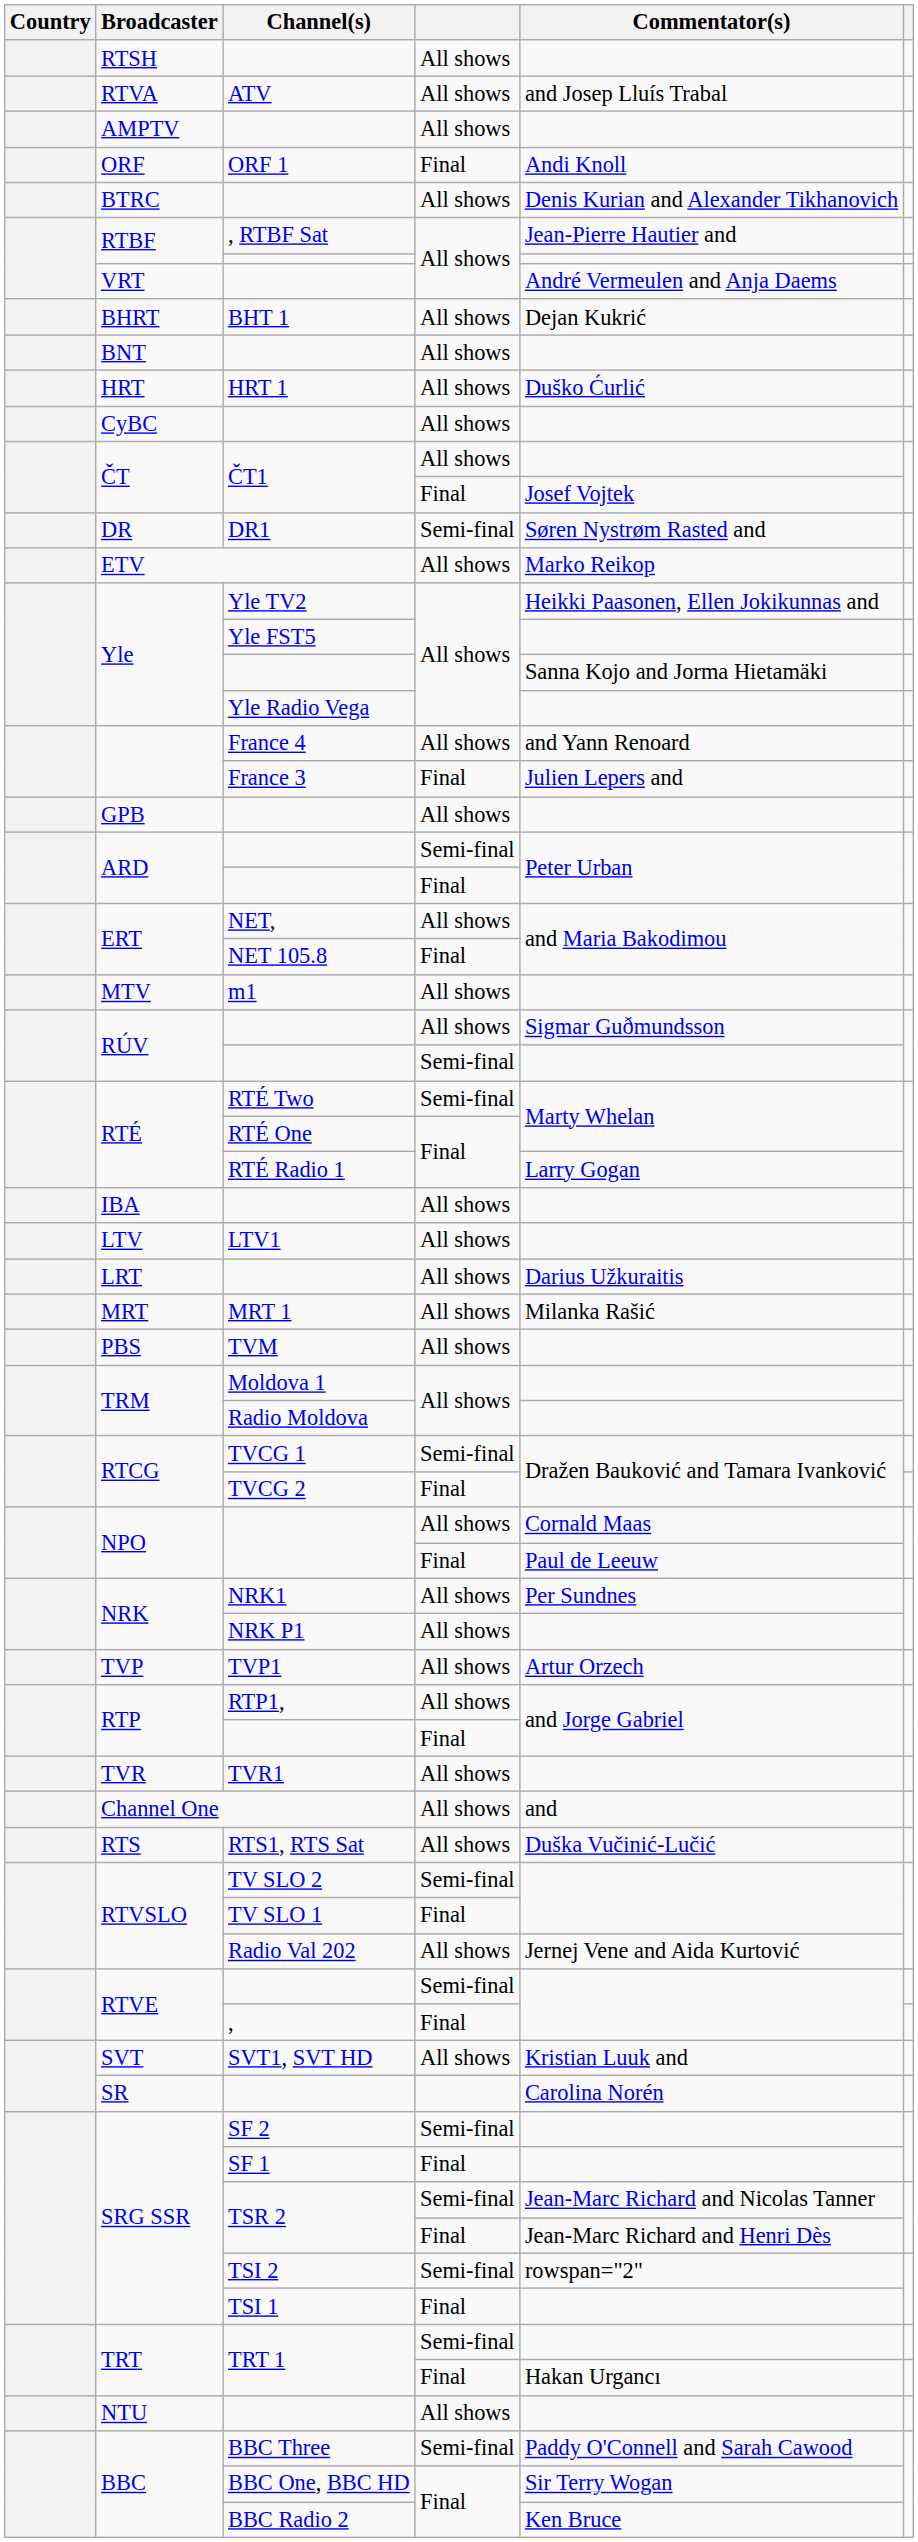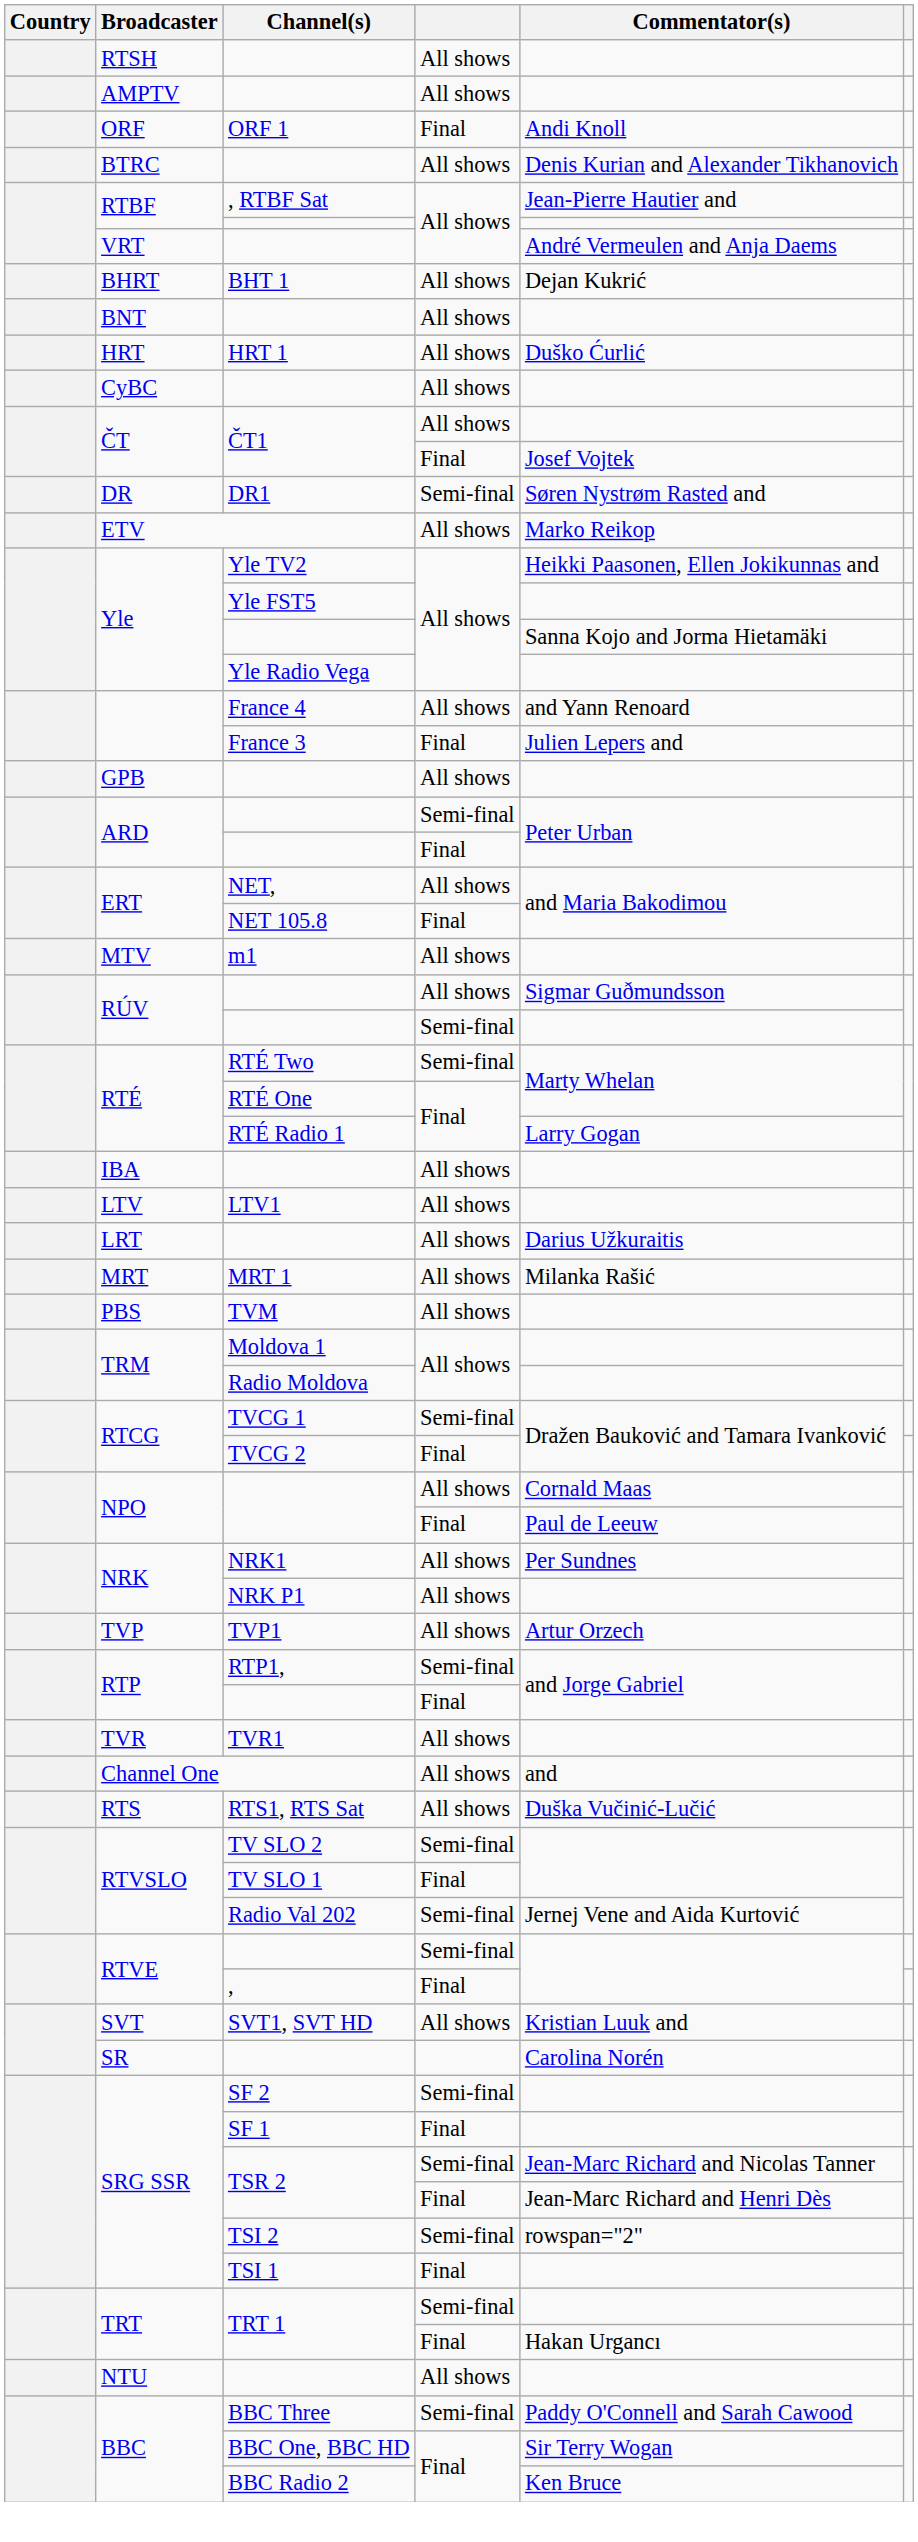- row: (129, 93)
(465, 1702) All shows -> (467, 1666) Semi-final
(465, 1950) All shows -> (467, 1915) Semi-final
